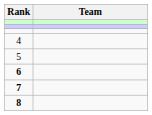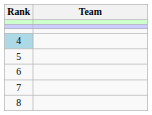(19, 41) no background -> (19, 41) lightblue background
(19, 72) bold -> (19, 72) normal
(19, 87) bold -> (19, 87) normal
(19, 103) bold -> (19, 103) normal
